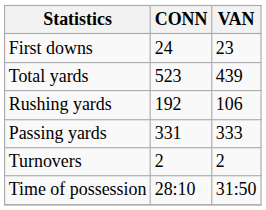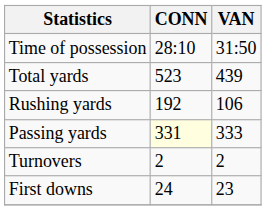rows swapped: (51, 48) <-> (78, 190)
(168, 133) no background -> (168, 133) lightyellow background
